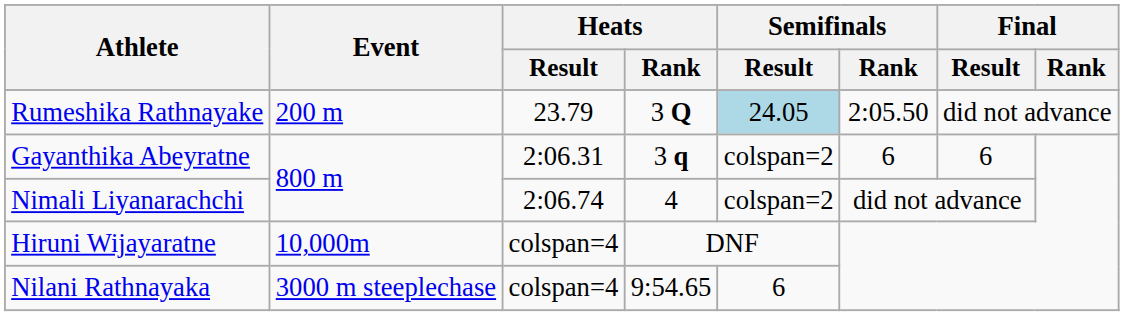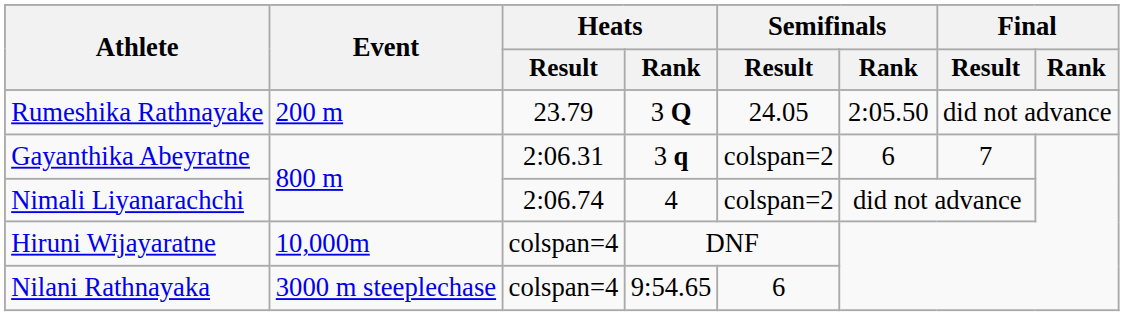(779, 112) lightblue background -> (779, 112) no background
(986, 156) 6 -> (986, 156) 7
